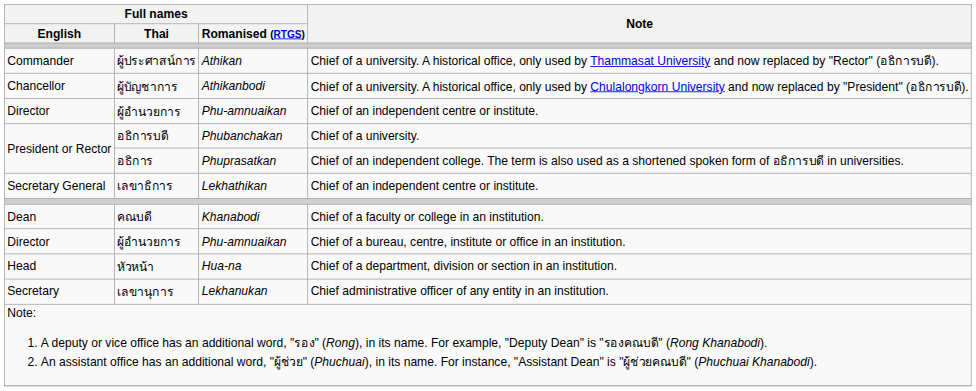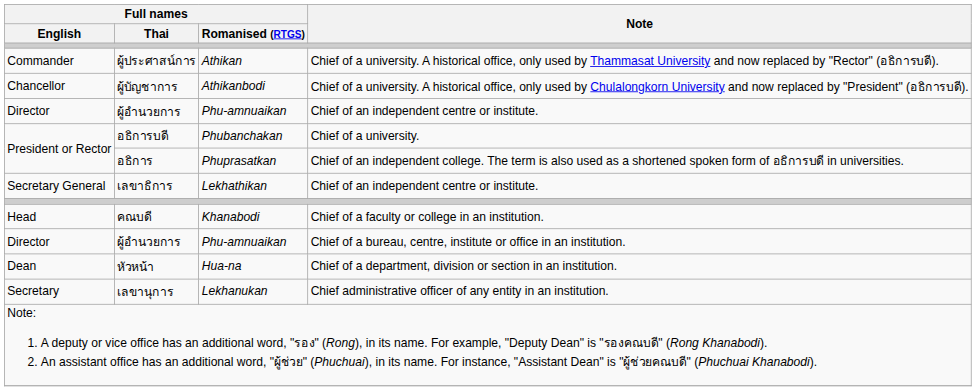(22, 217) Dean -> (22, 217) Head
(22, 267) Head -> (22, 267) Dean
